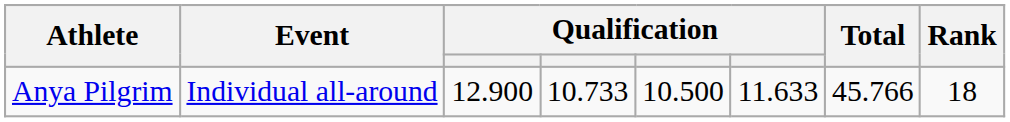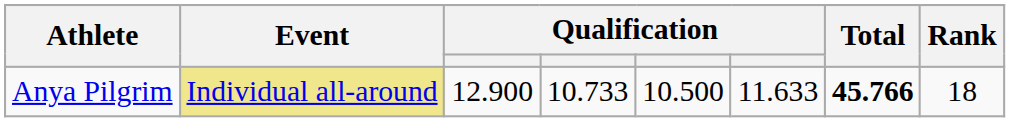(312, 91) no background -> (312, 91) khaki background
(873, 91) normal -> (873, 91) bold
